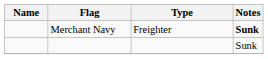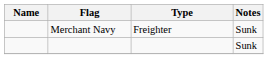(247, 29) bold -> (246, 29) normal
